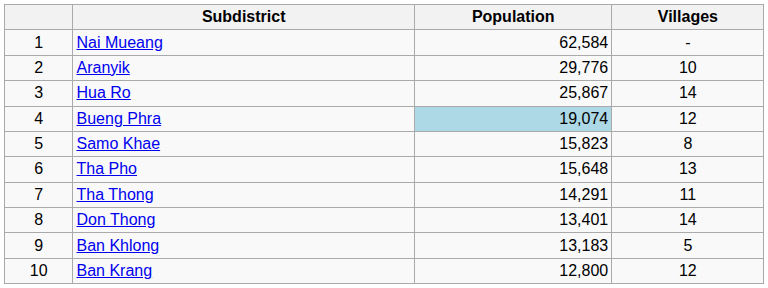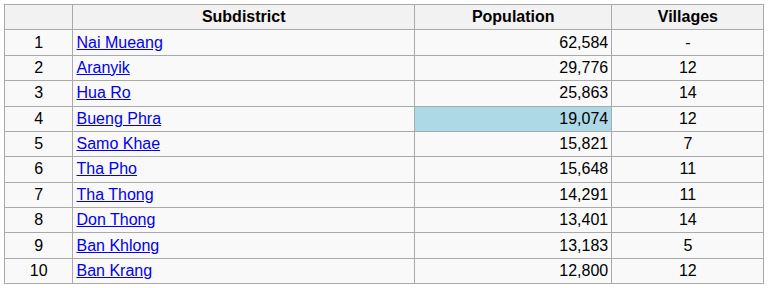(688, 67) 10 -> (688, 67) 12
(584, 93) 25,867 -> (584, 93) 25,863
(584, 144) 15,823 -> (584, 144) 15,821
(688, 144) 8 -> (688, 144) 7
(688, 169) 13 -> (688, 169) 11
